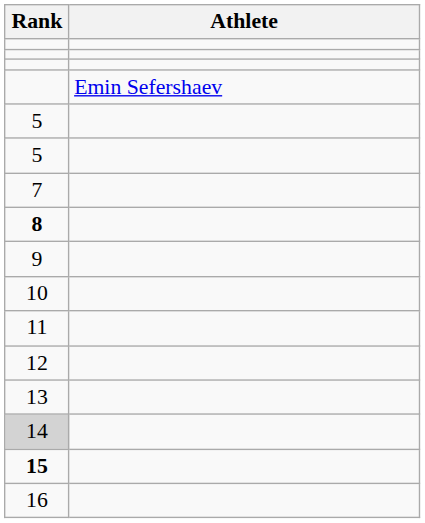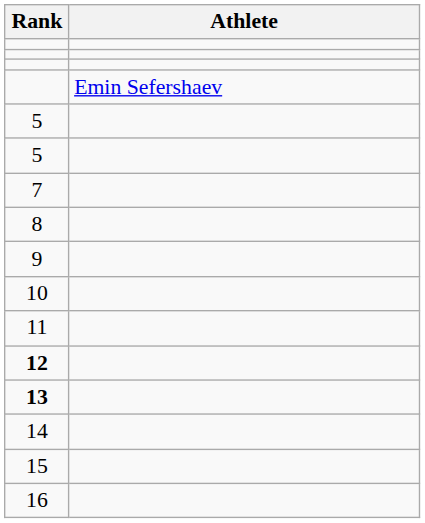(37, 224) bold -> (37, 224) normal
(37, 362) normal -> (37, 362) bold
(37, 396) normal -> (37, 396) bold
(37, 431) lightgrey background -> (37, 431) no background
(37, 465) bold -> (37, 465) normal
